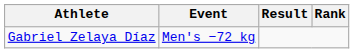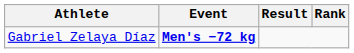(209, 37) normal -> (209, 37) bold
